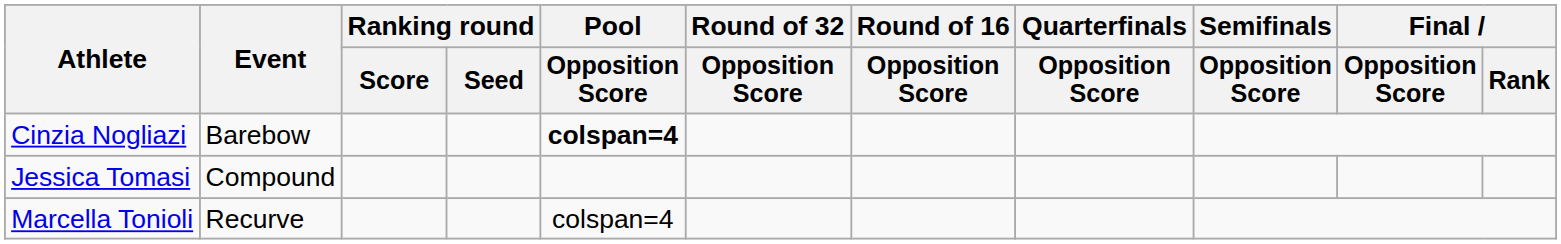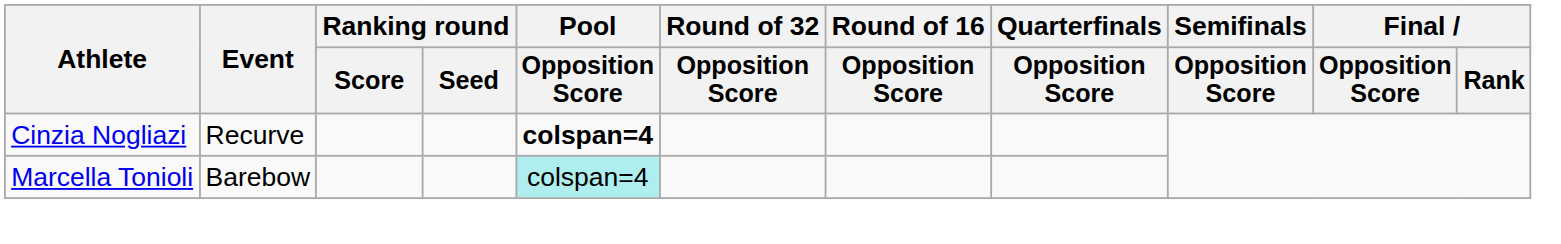(258, 135) Barebow -> (255, 135) Recurve
- row: (101, 177)
(255, 219) Recurve -> (258, 177) Barebow
(613, 219) no background -> (588, 177) paleturquoise background
